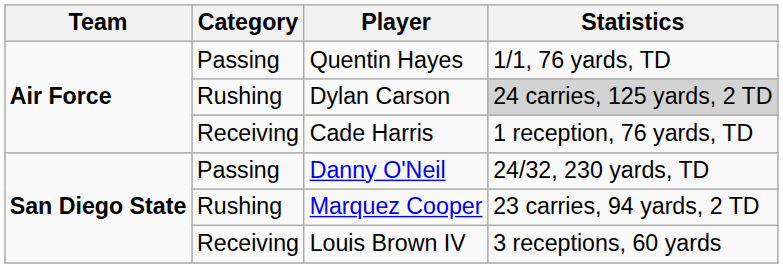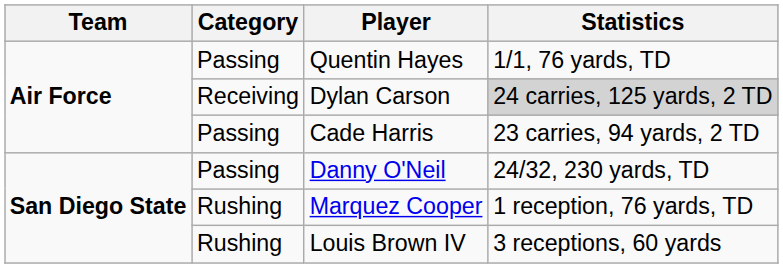(240, 96) Rushing -> (248, 96) Receiving
(248, 133) Receiving -> (238, 133) Passing
(623, 133) 1 reception, 76 yards, TD -> (626, 133) 23 carries, 94 yards, 2 TD
(626, 207) 23 carries, 94 yards, 2 TD -> (623, 207) 1 reception, 76 yards, TD
(248, 243) Receiving -> (240, 243) Rushing
